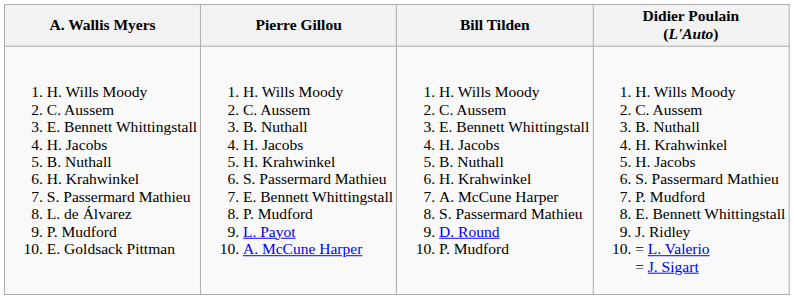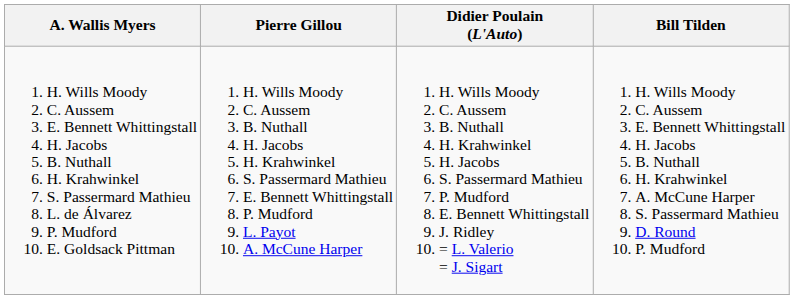columns swapped: (691, 25) <-> (495, 25)
